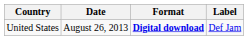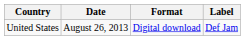(168, 27) bold -> (167, 27) normal
